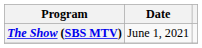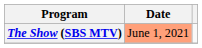(158, 33) no background -> (158, 33) lightsalmon background
